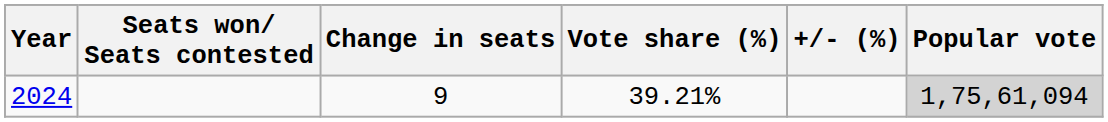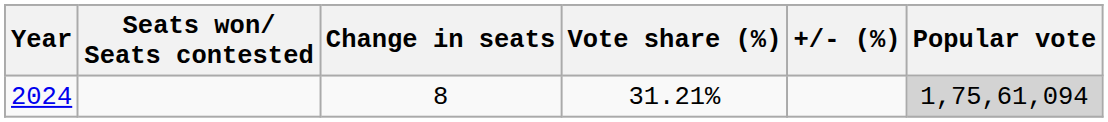(441, 97) 9 -> (441, 97) 8
(674, 97) 39.21% -> (674, 97) 31.21%
